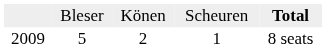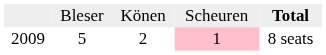(217, 38) no background -> (217, 38) pink background
